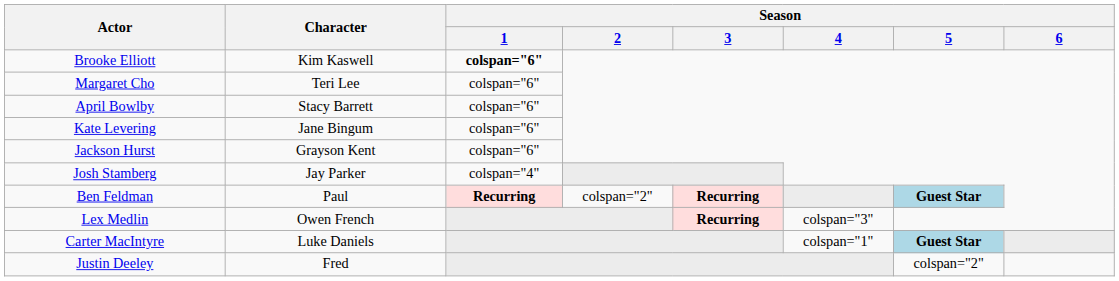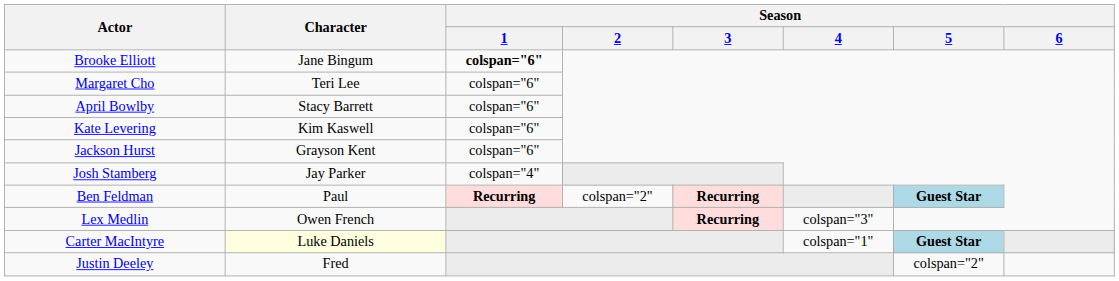(336, 60) Kim Kaswell -> (336, 60) Jane Bingum
(336, 128) Jane Bingum -> (336, 128) Kim Kaswell
(336, 241) no background -> (336, 241) lightyellow background
